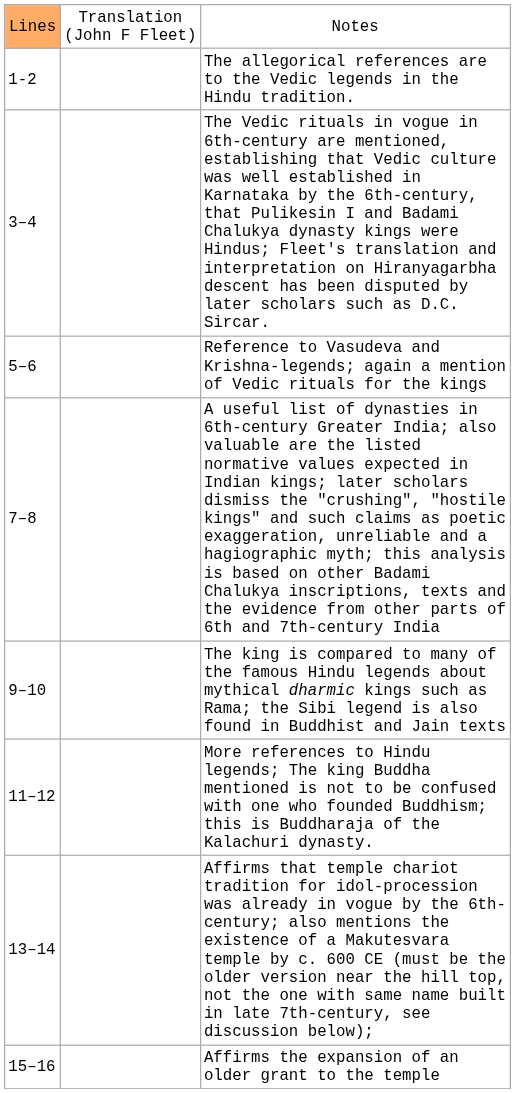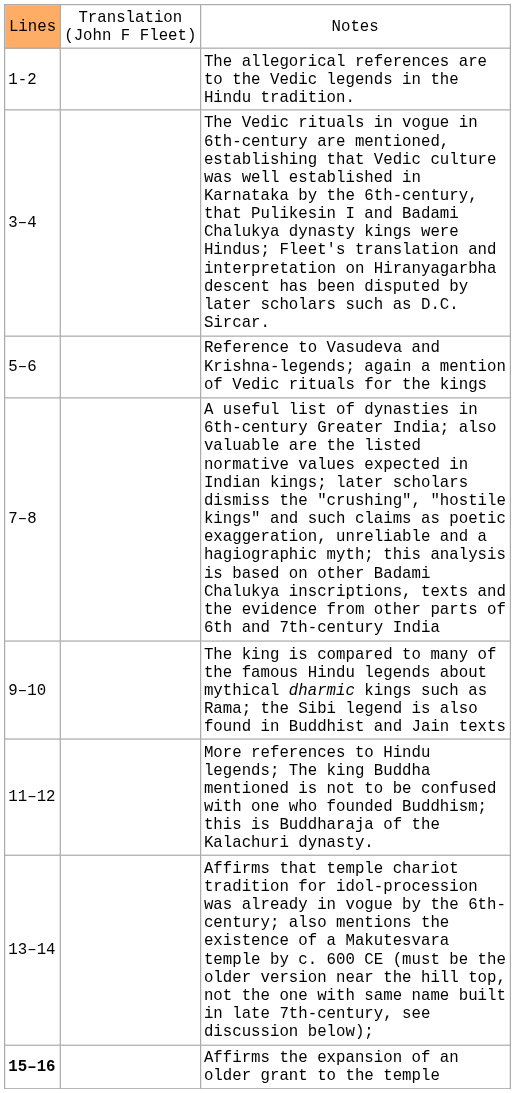(32, 1066) normal -> (32, 1066) bold
